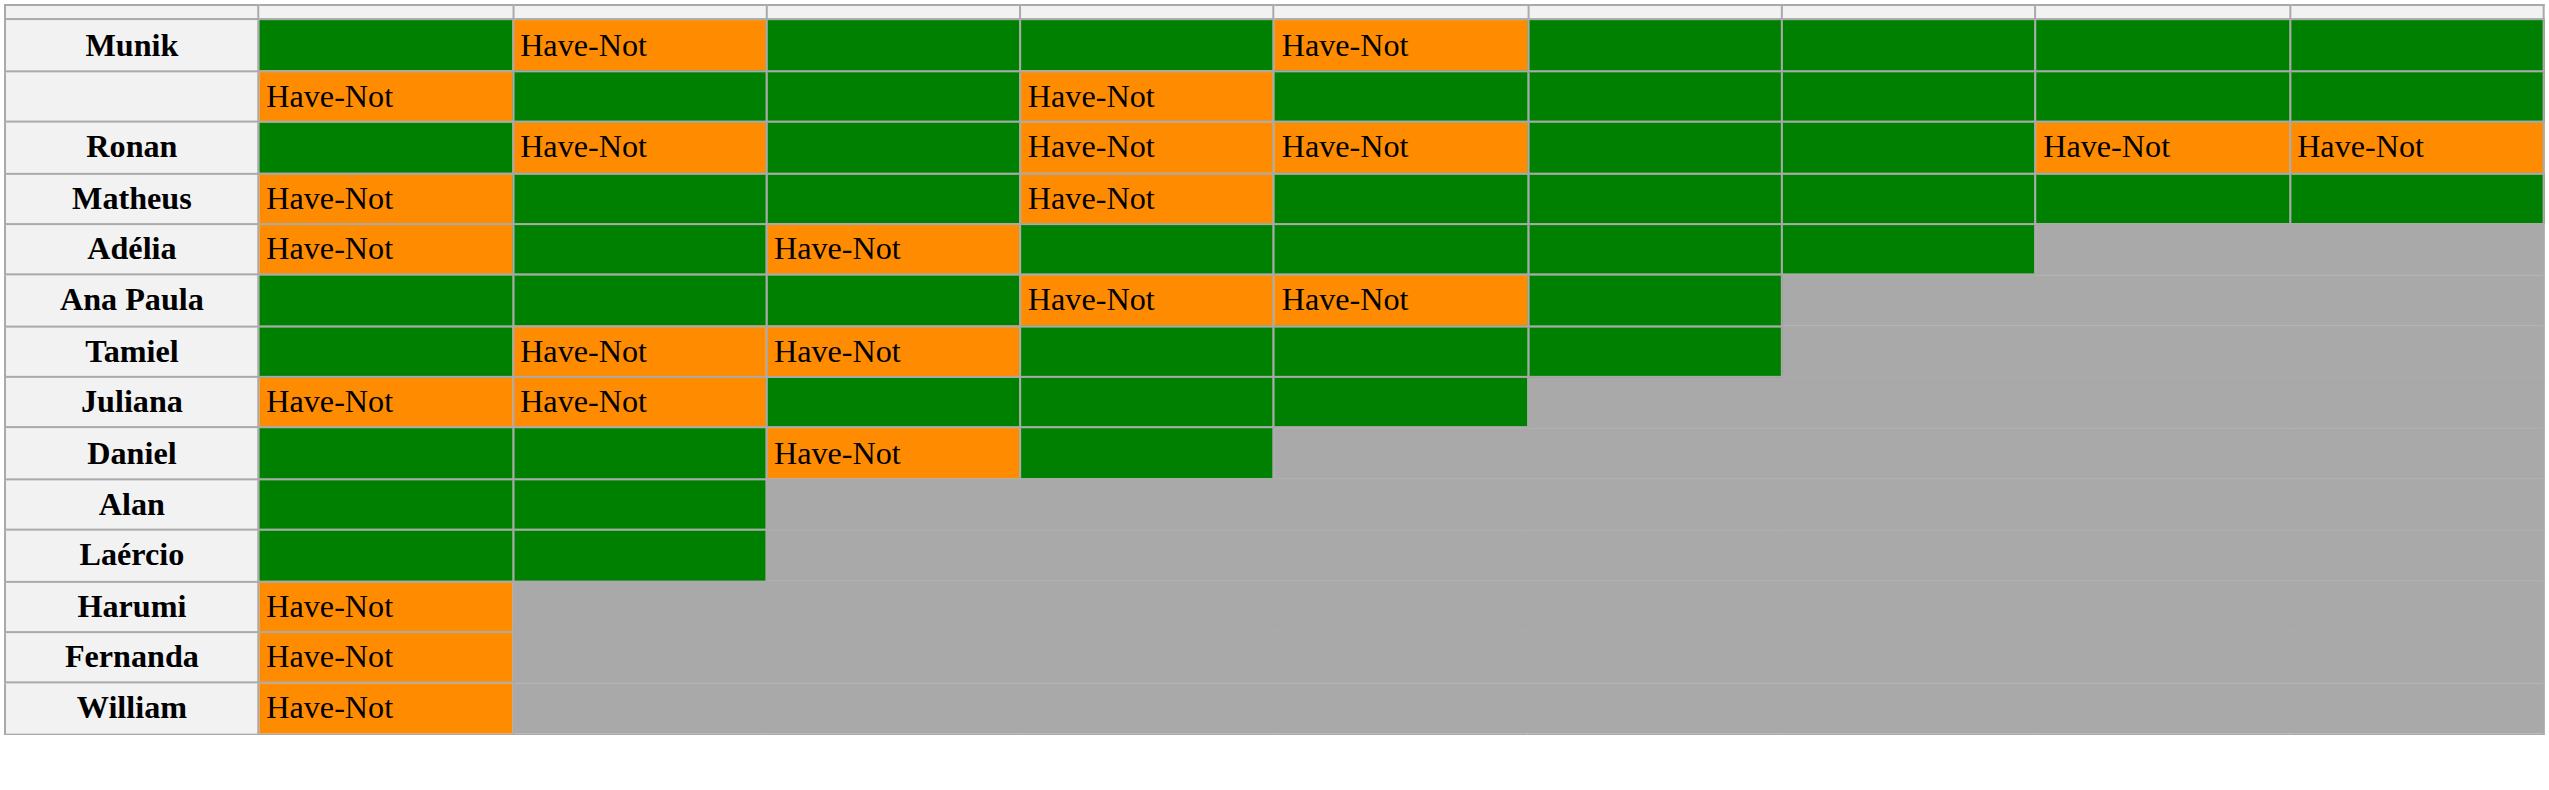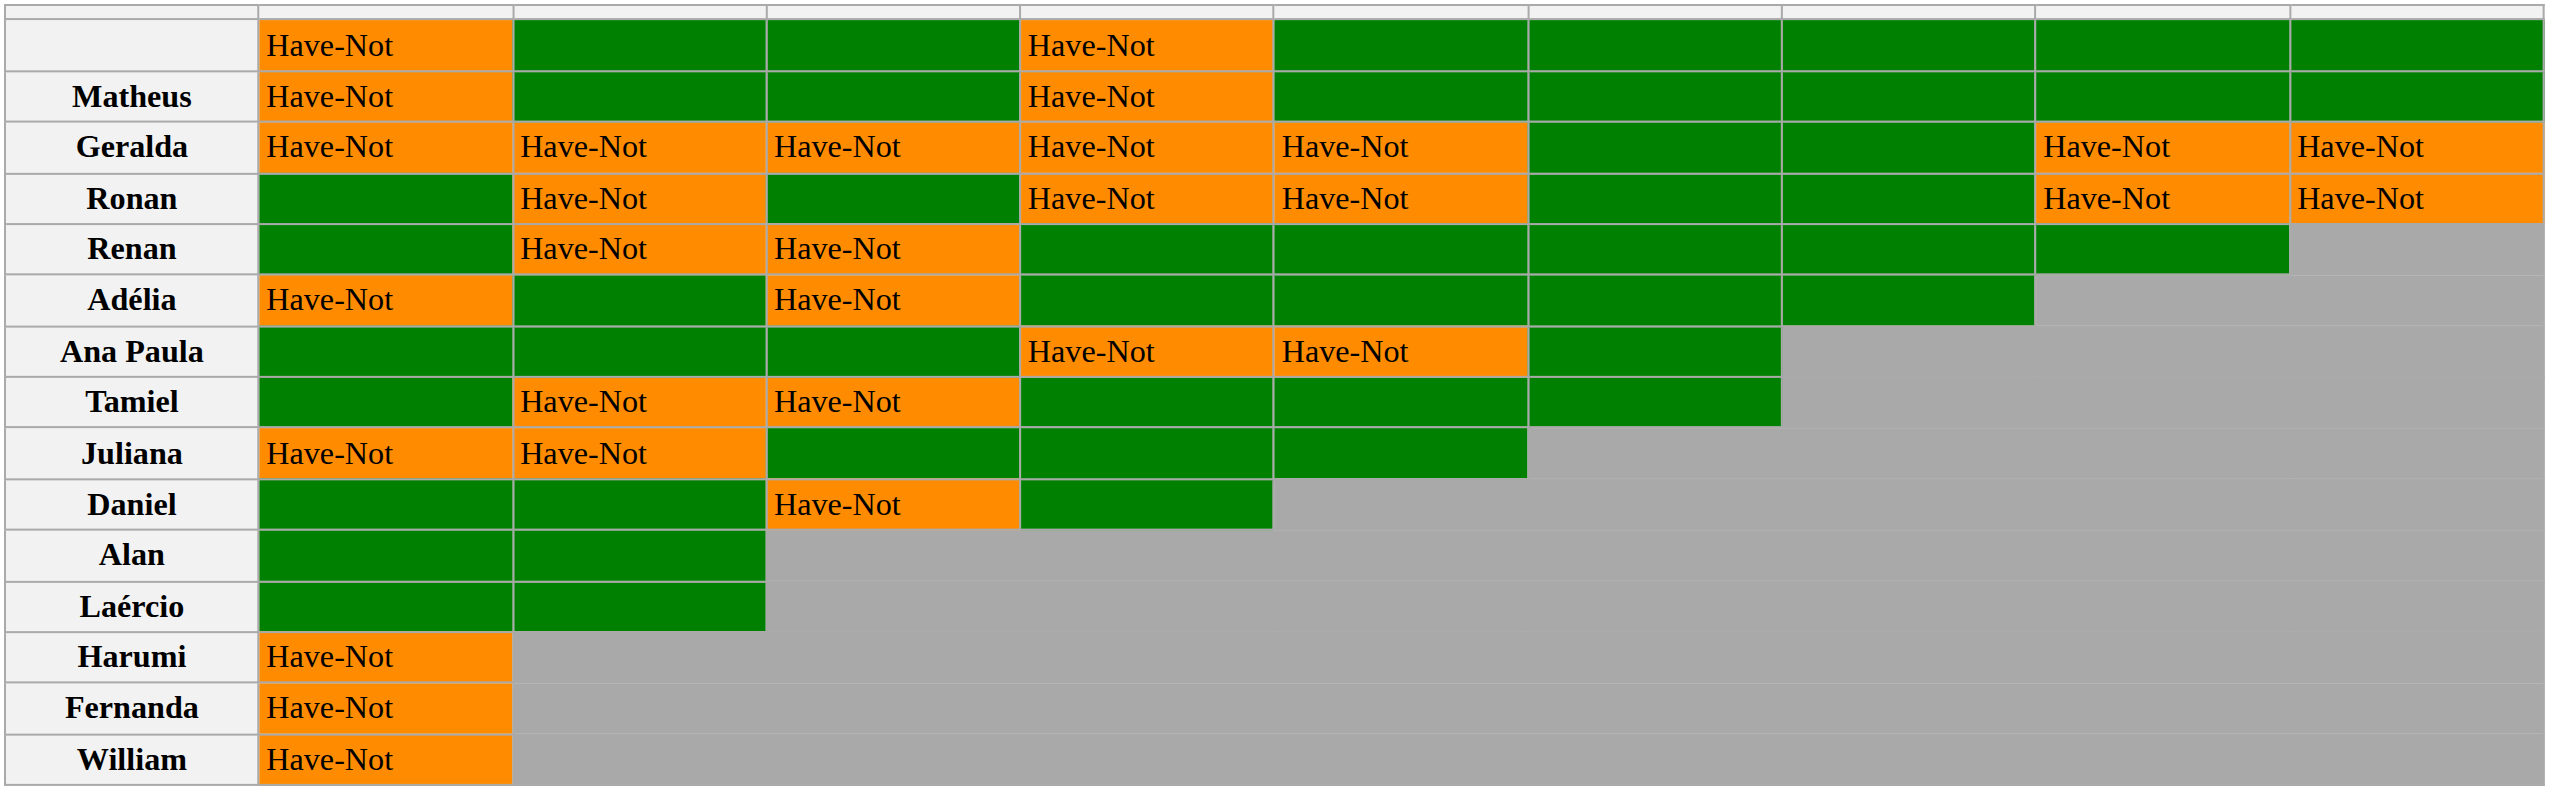- row: (132, 44)
rows swapped: (132, 146) <-> (132, 197)
+ row: (132, 146)
+ row: (132, 248)
